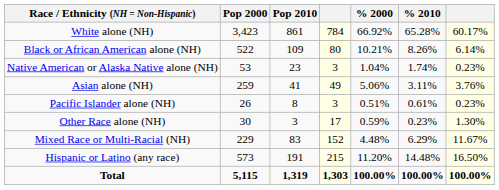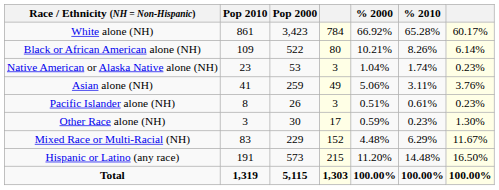columns swapped: (245, 13) <-> (295, 13)
